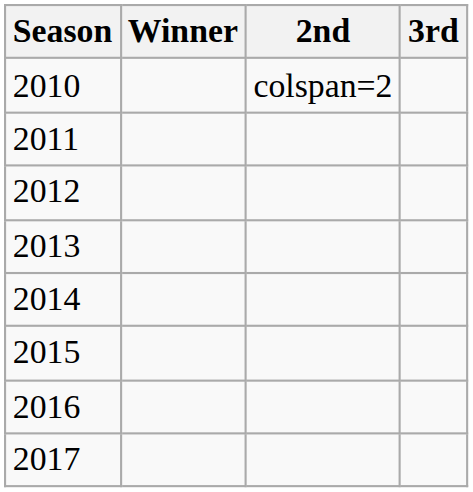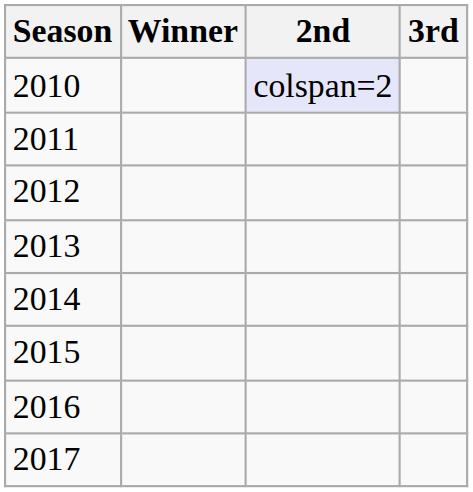(323, 84) no background -> (323, 84) lavender background
